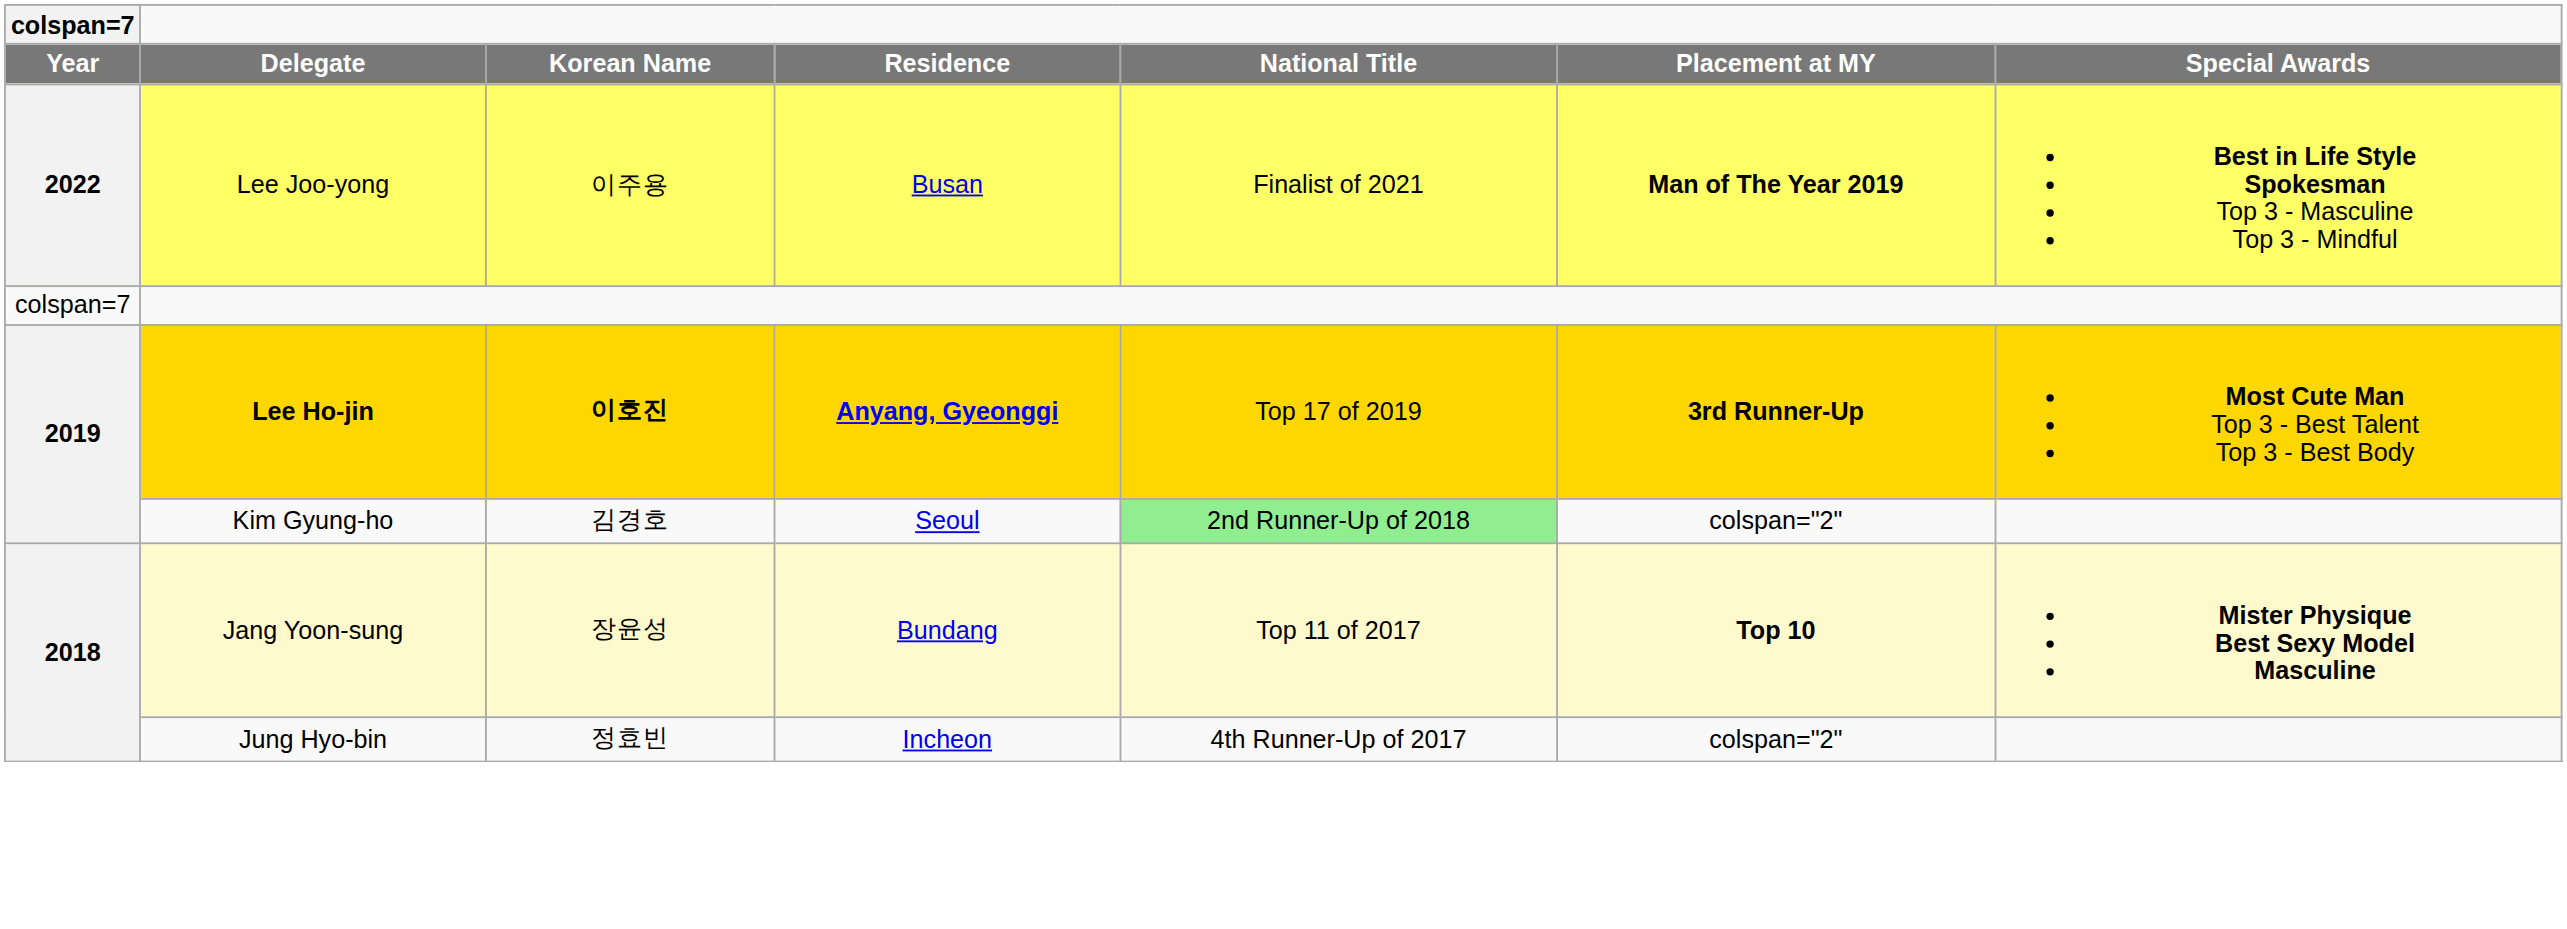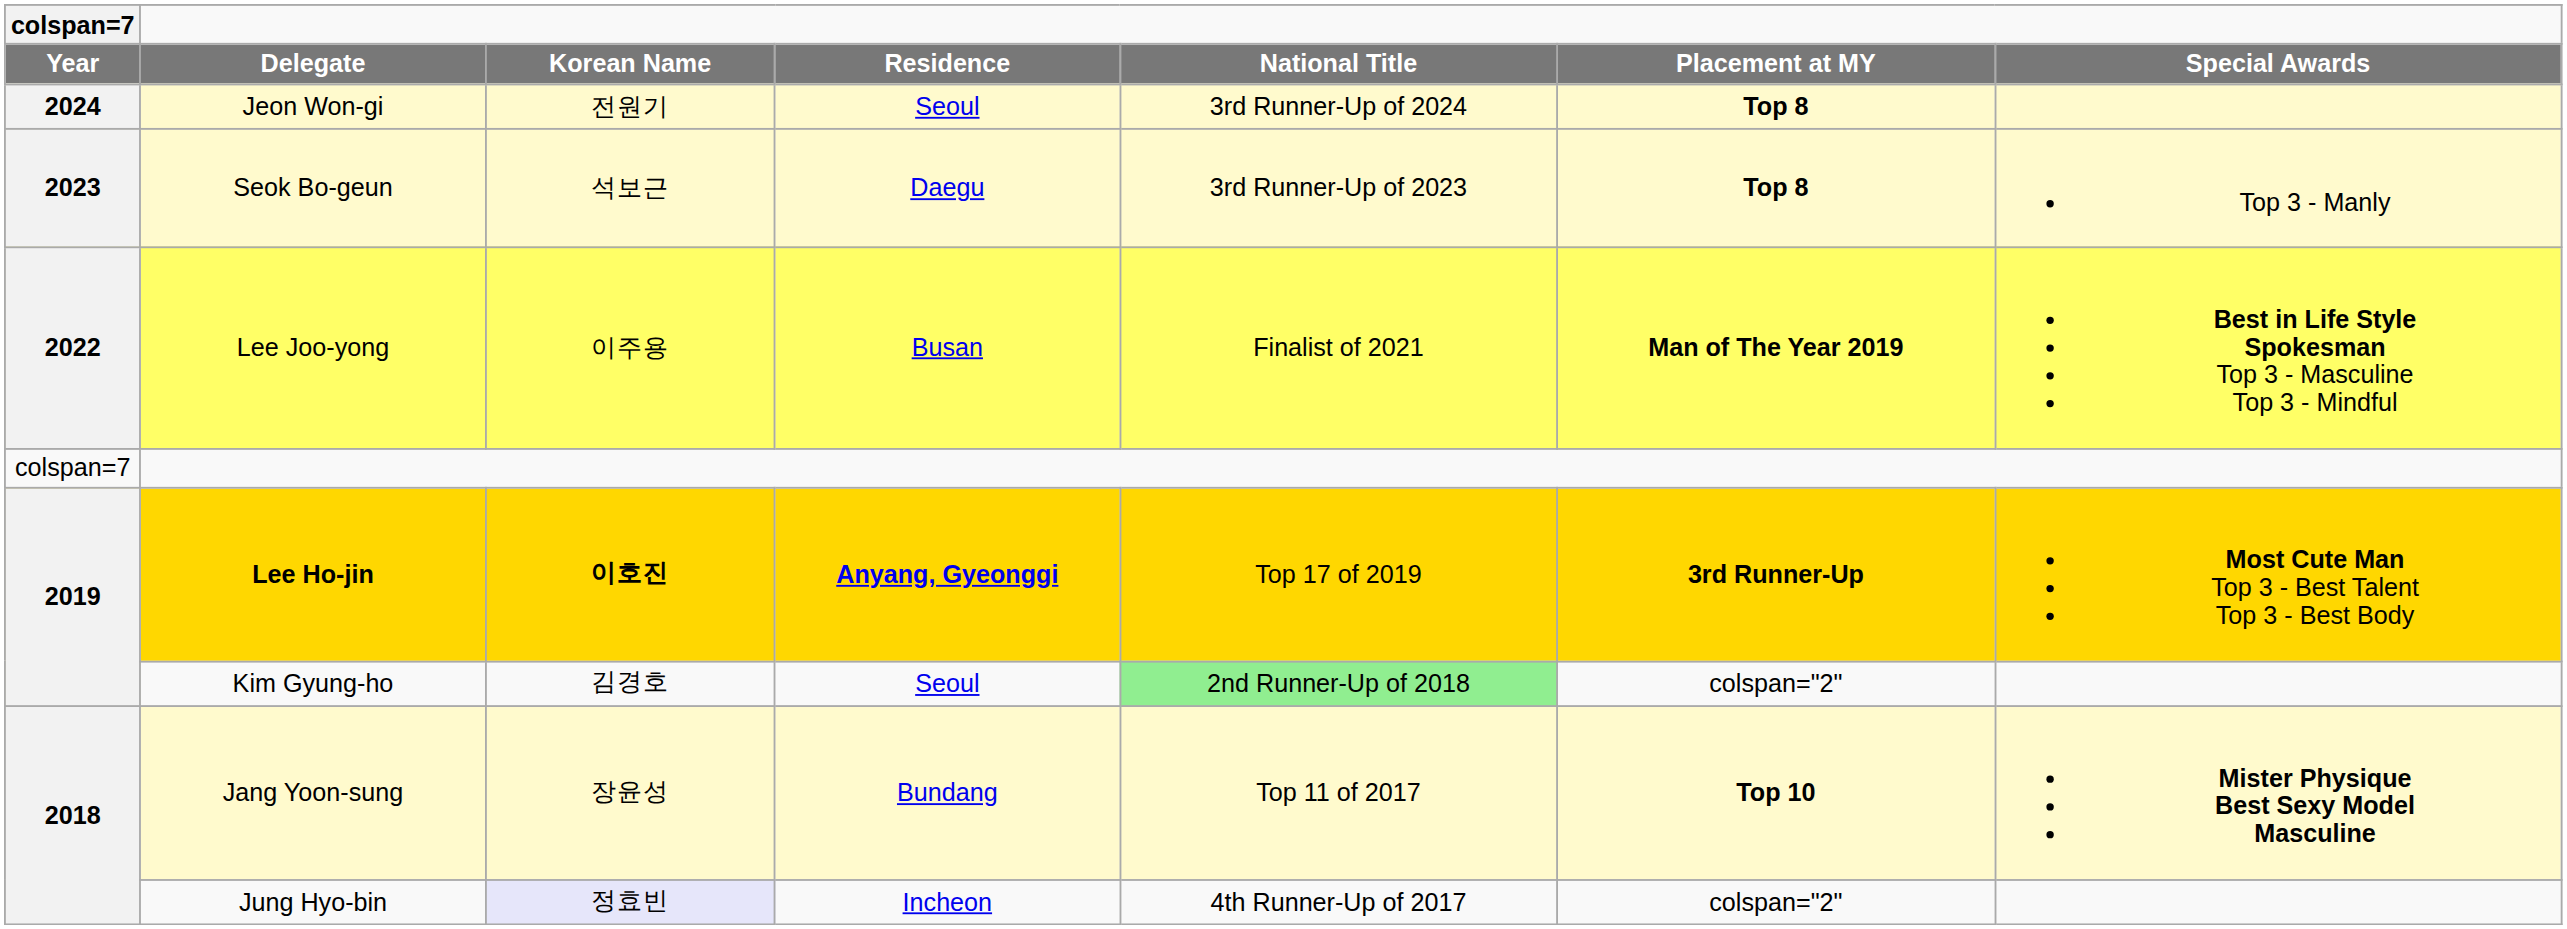+ row: (313, 106)
+ row: (313, 188)
(630, 738) no background -> (630, 901) lavender background
